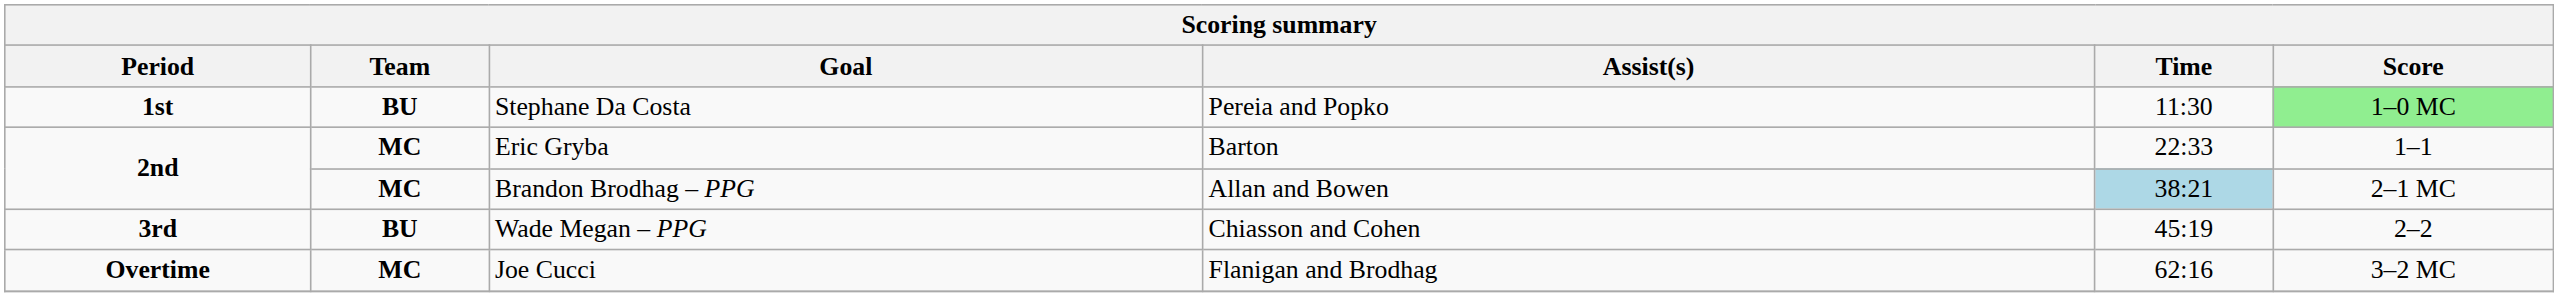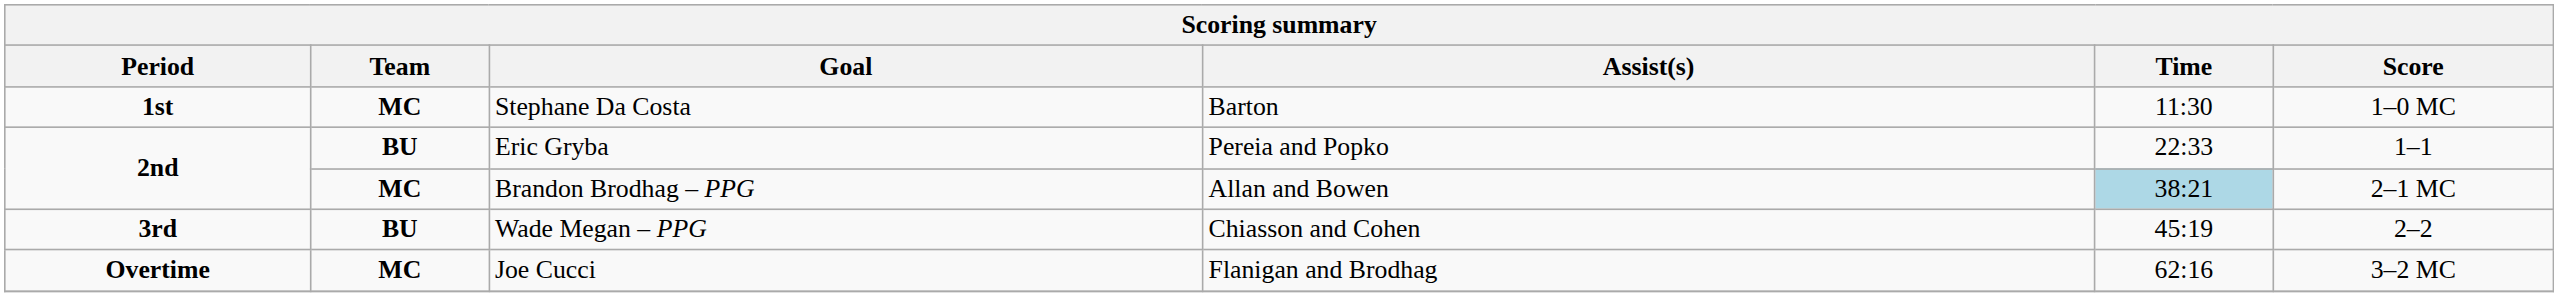(400, 106) BU -> (400, 106) MC
(1299, 106) Pereia and Popko -> (1244, 106) Barton
(2413, 106) lightgreen background -> (2413, 106) no background
(400, 147) MC -> (400, 147) BU
(1244, 147) Barton -> (1299, 147) Pereia and Popko
